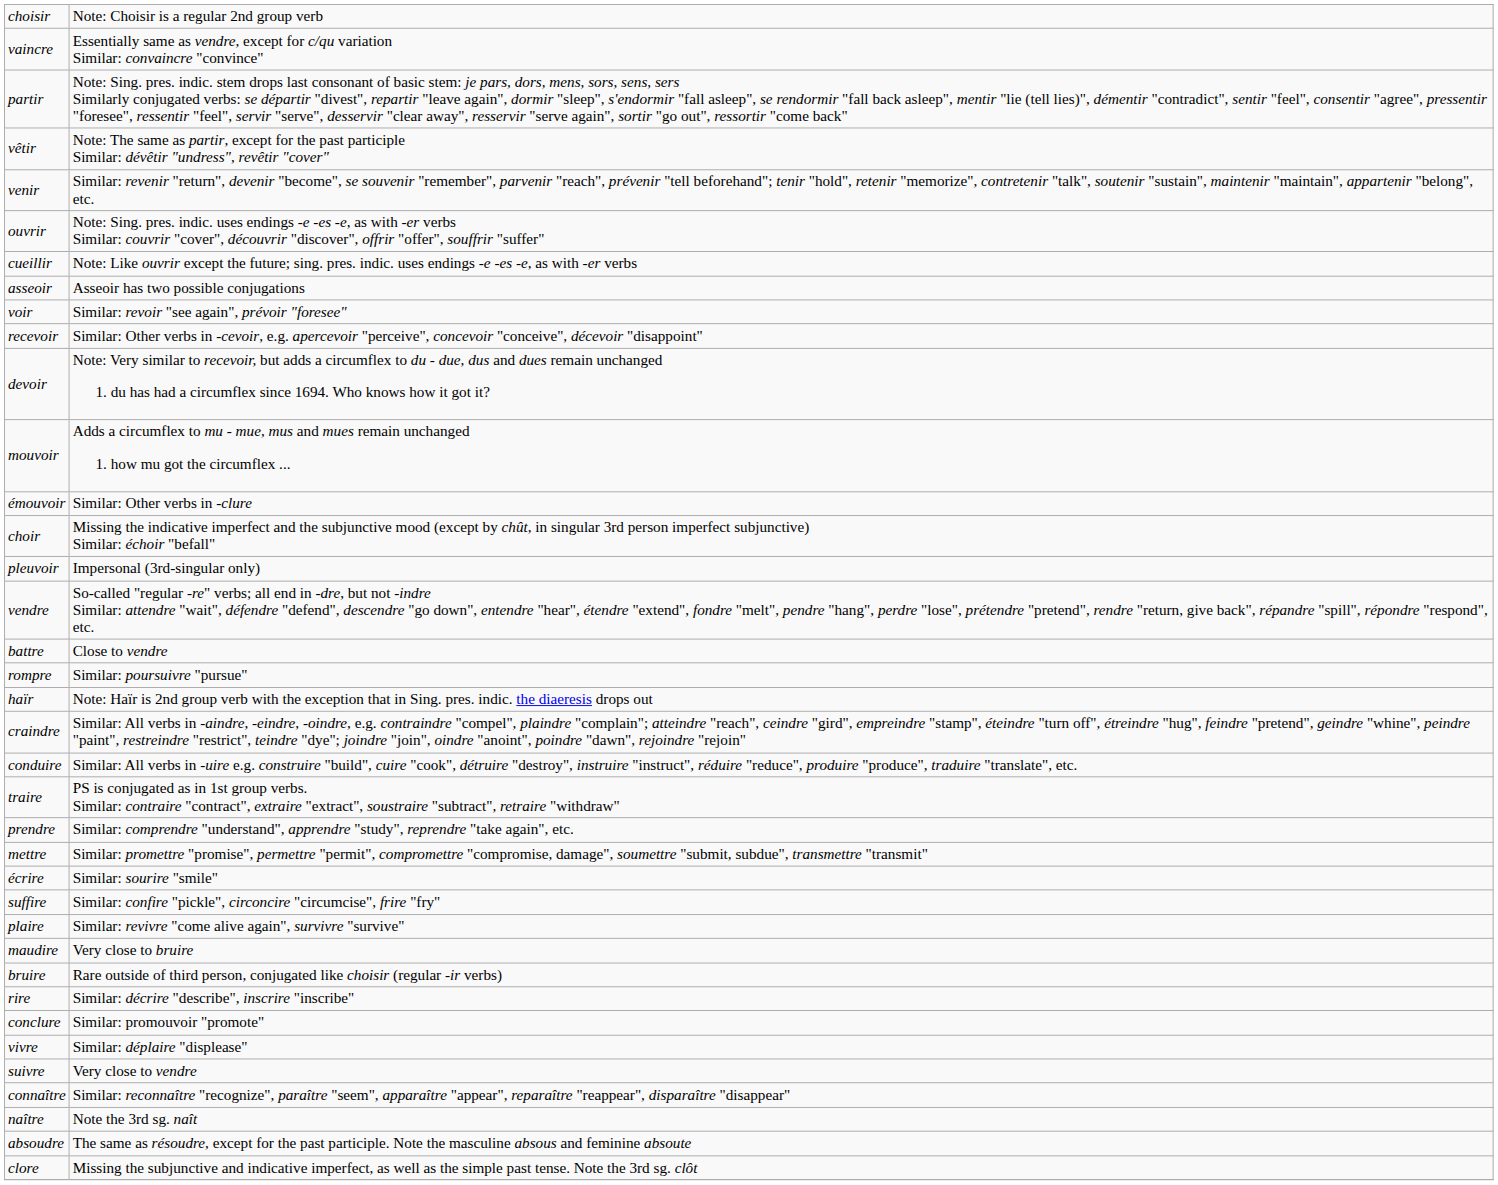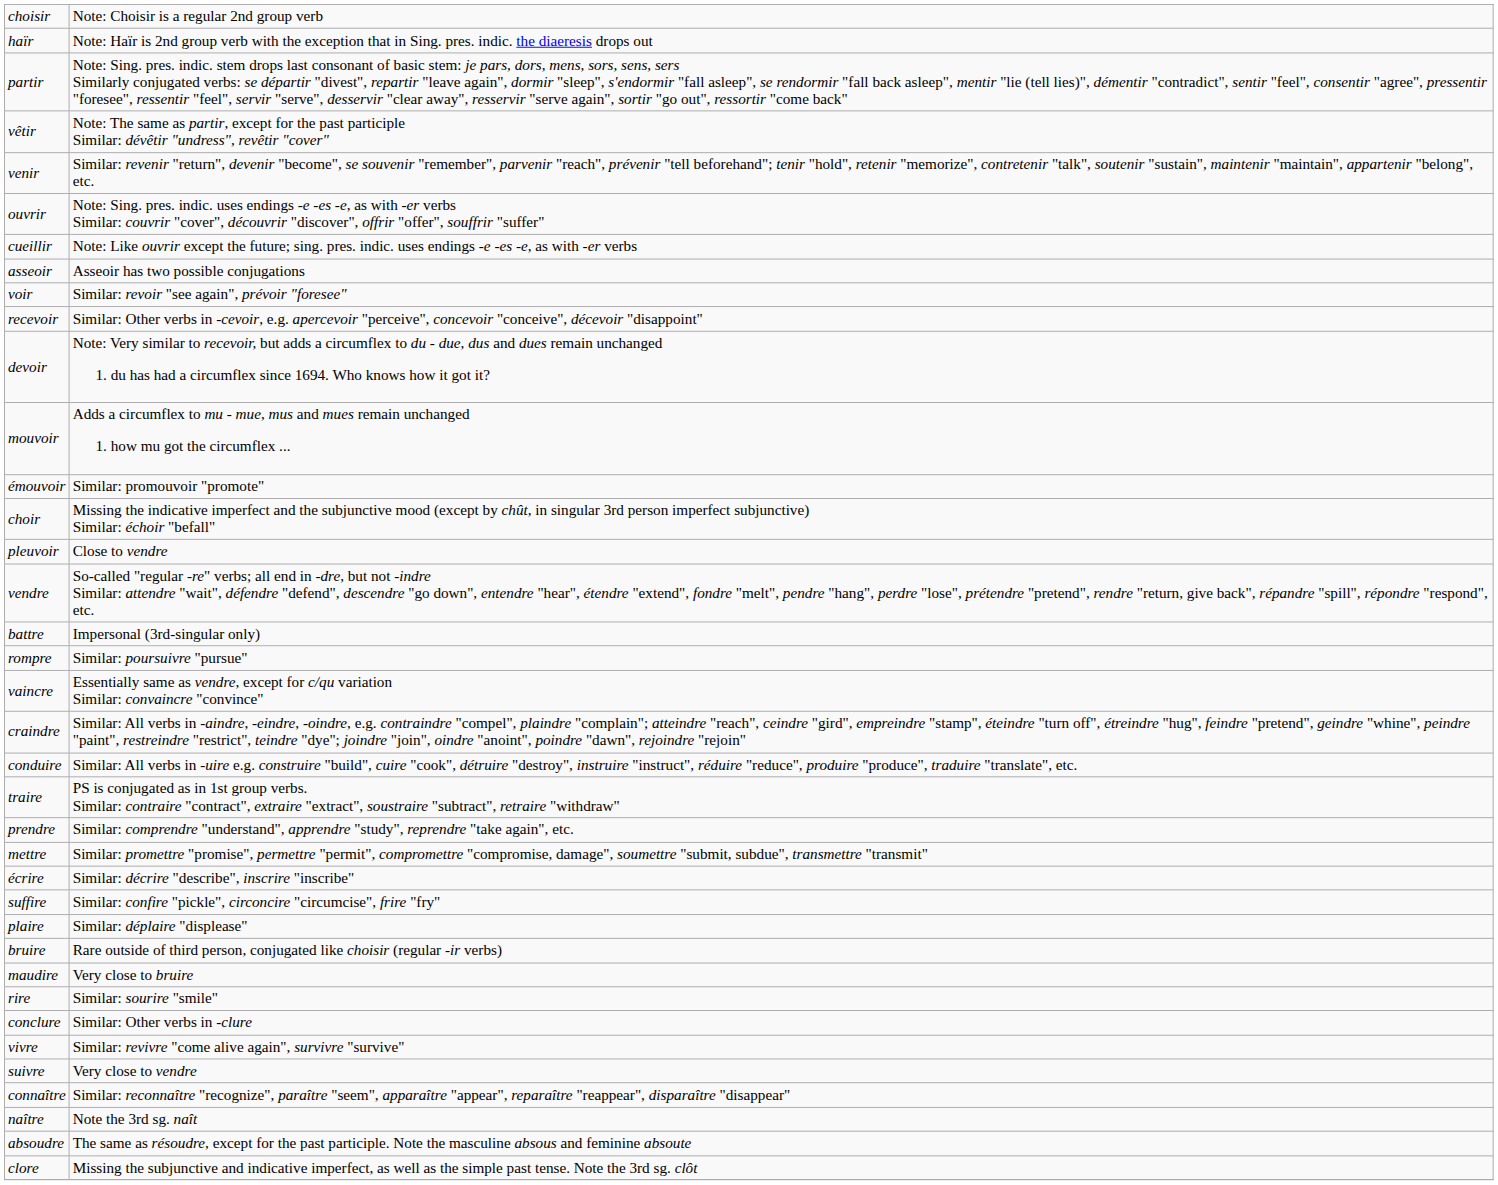rows swapped: (21, 699) <-> (30, 49)
(162, 503) Similar: Other verbs in -clure -> (168, 486) Similar: promouvoir "promote"
(166, 568) Impersonal (3rd-singular only) -> (120, 551) Close to vendre
(120, 651) Close to vendre -> (166, 634) Impersonal (3rd-singular only)
(145, 878) Similar: sourire "smile" -> (213, 878) Similar: décrire "describe", inscrire "inscribe"
(239, 926) Similar: revivre "come alive again", survivre "survive" -> (160, 926) Similar: déplaire "displease"
rows swapped: (27, 974) <-> (33, 950)
(213, 998) Similar: décrire "describe", inscrire "inscribe" -> (145, 998) Similar: sourire "smile"
(168, 1022) Similar: promouvoir "promote" -> (162, 1022) Similar: Other verbs in -clure
(160, 1046) Similar: déplaire "displease" -> (239, 1046) Similar: revivre "come alive again", survivre "survive"
